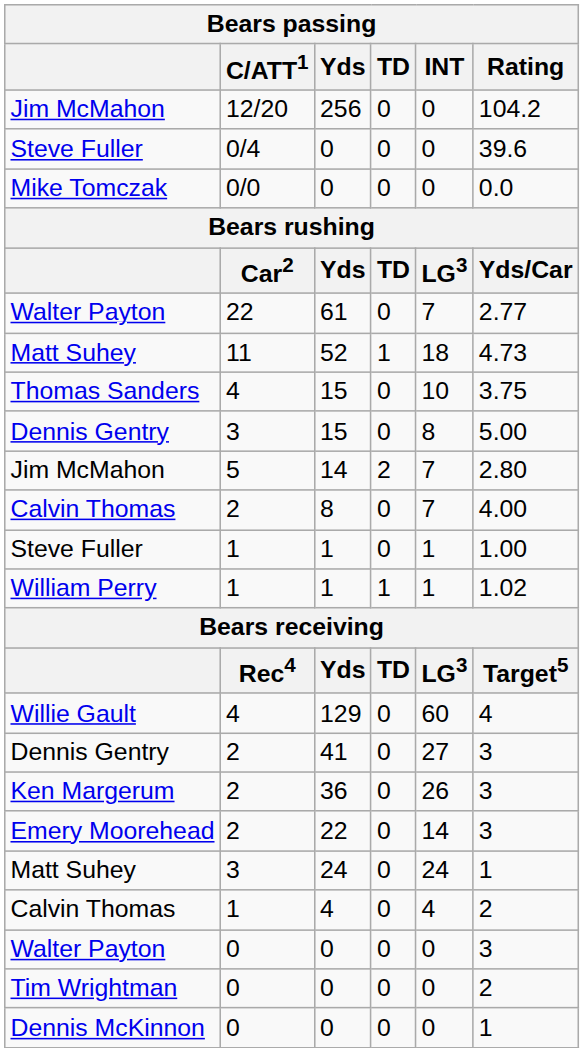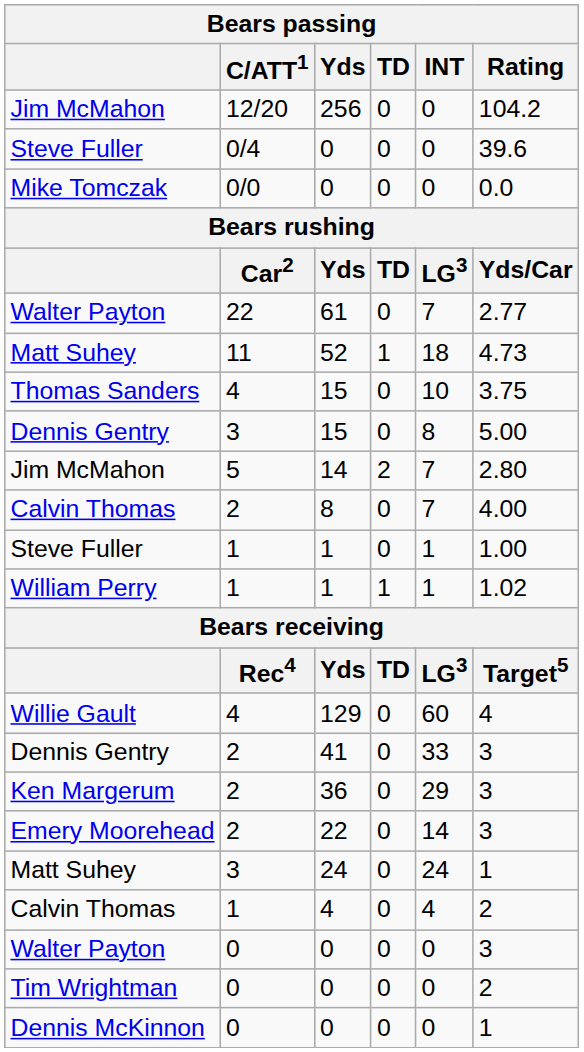(435, 752) 27 -> (435, 752) 33
(435, 791) 26 -> (435, 791) 29
